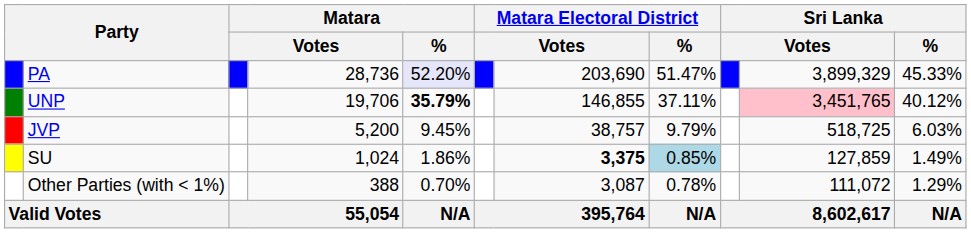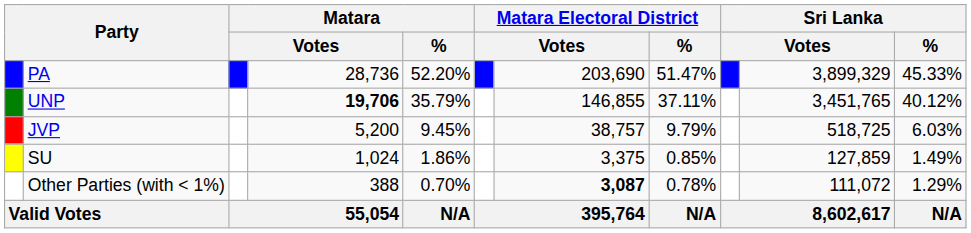(441, 74) lavender background -> (441, 74) no background
(372, 102) normal -> (372, 102) bold
(441, 102) bold -> (441, 102) normal
(851, 102) pink background -> (851, 102) no background
(623, 158) bold -> (623, 158) normal
(691, 158) lightblue background -> (691, 158) no background
(623, 185) normal -> (623, 185) bold
